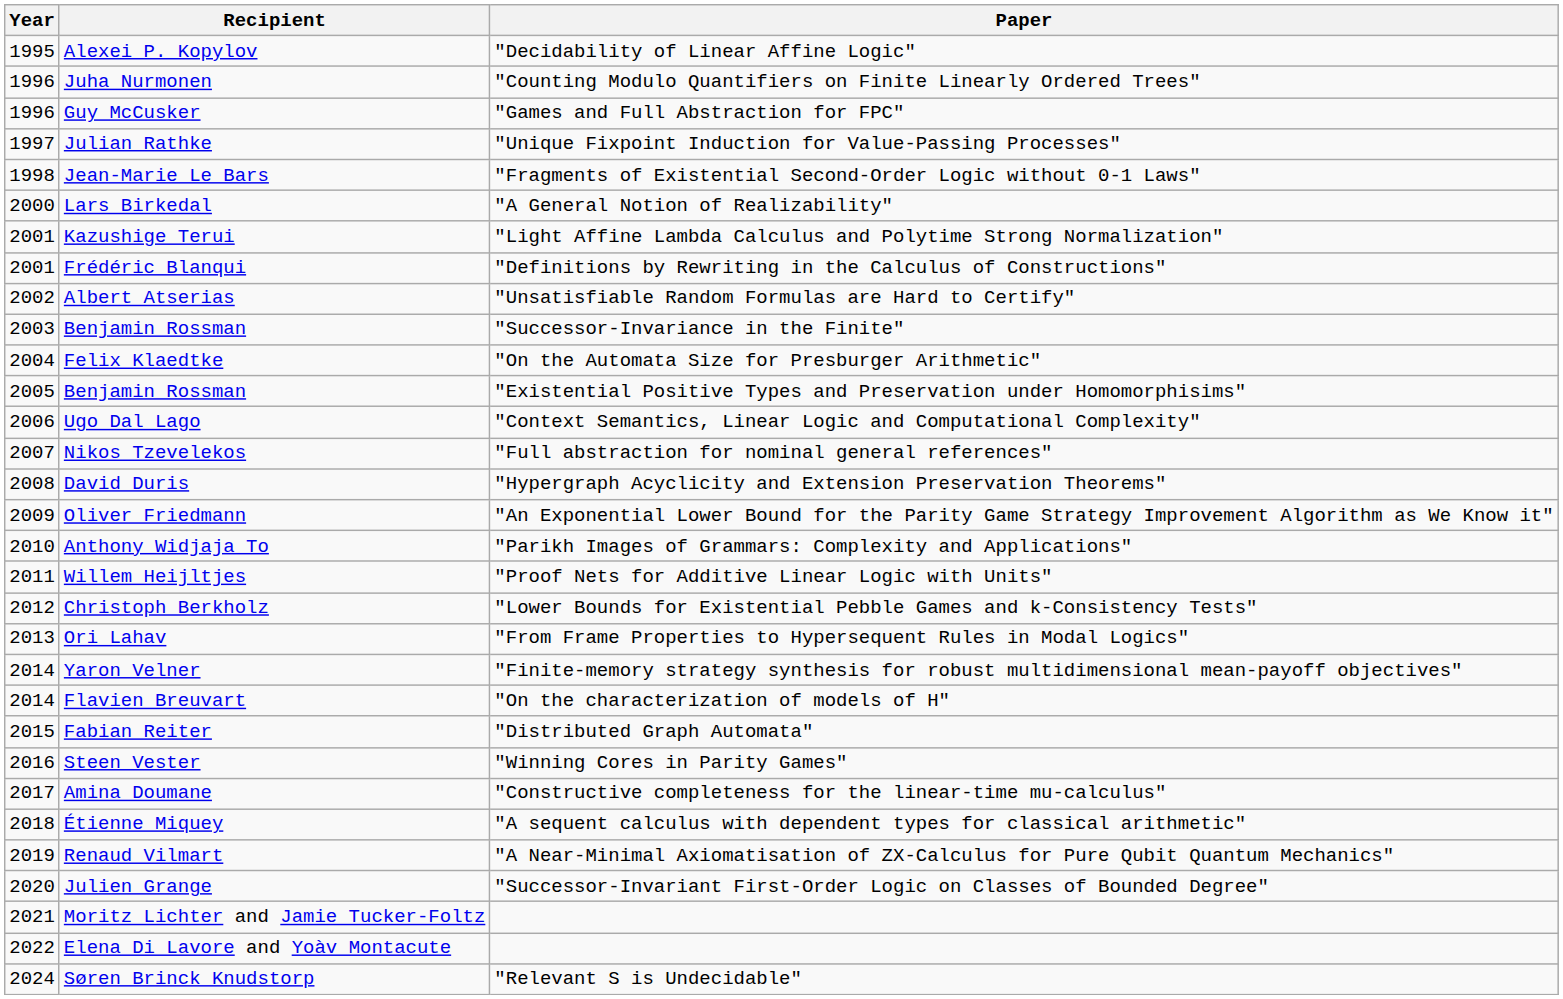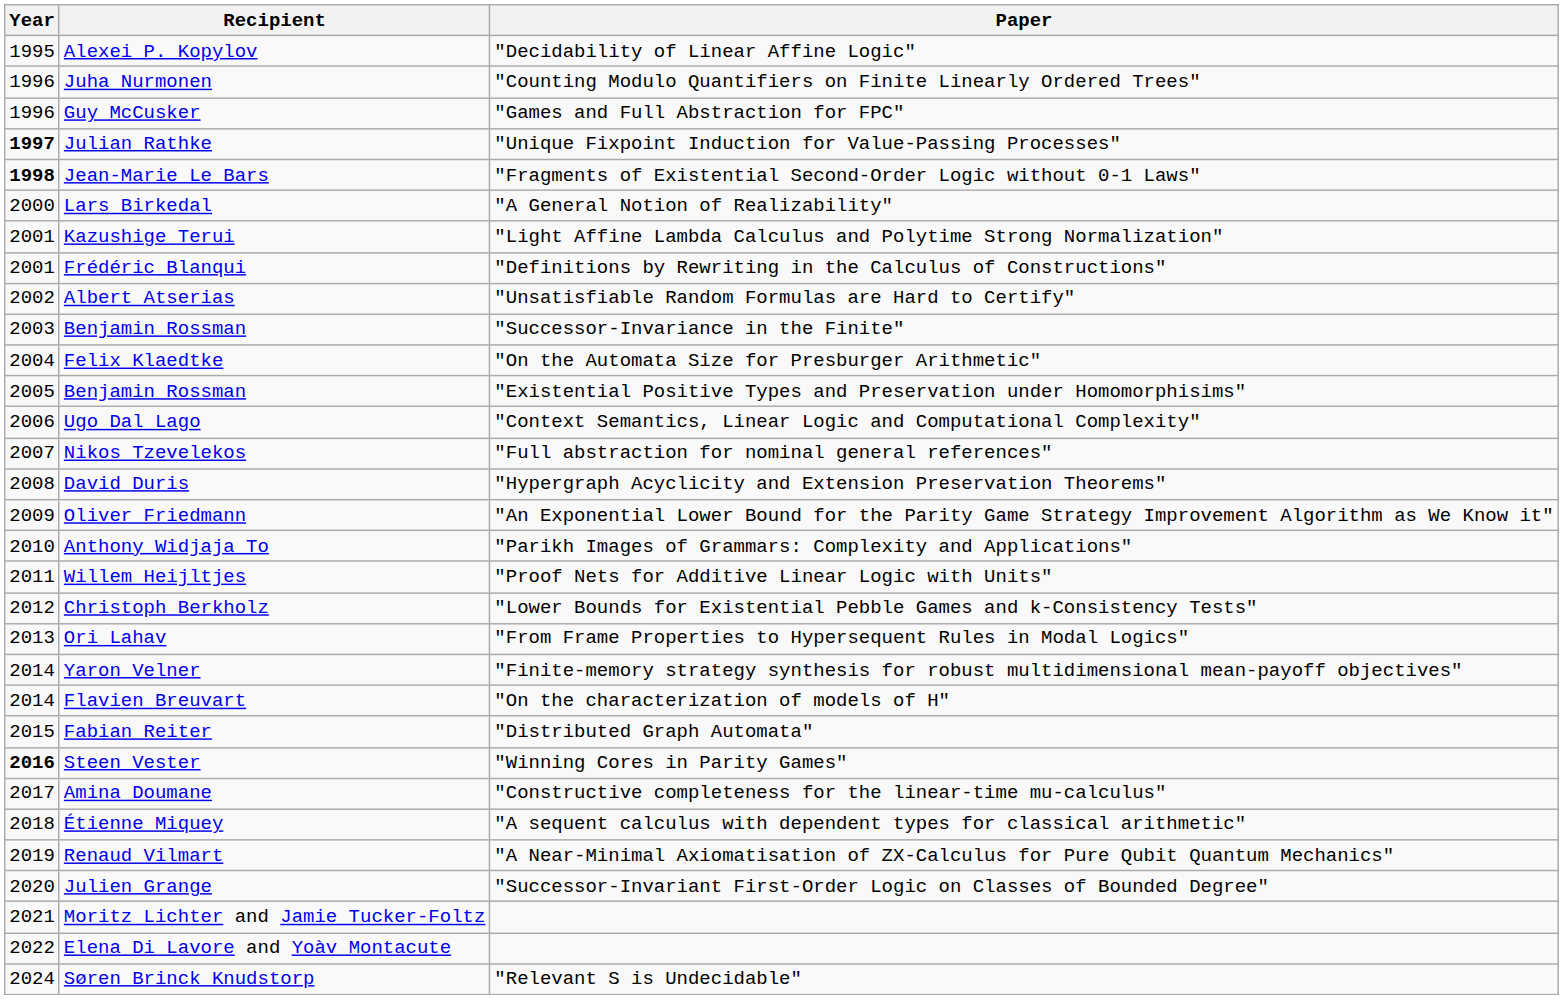(32, 144) normal -> (32, 144) bold
(32, 175) normal -> (32, 175) bold
(32, 763) normal -> (32, 763) bold
